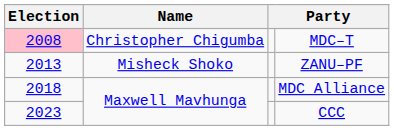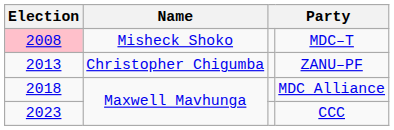(175, 41) Christopher Chigumba -> (175, 41) Misheck Shoko
(175, 65) Misheck Shoko -> (175, 65) Christopher Chigumba
